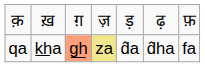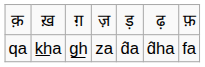(78, 48) lightsalmon background -> (78, 48) no background
(104, 48) khaki background -> (104, 48) no background
